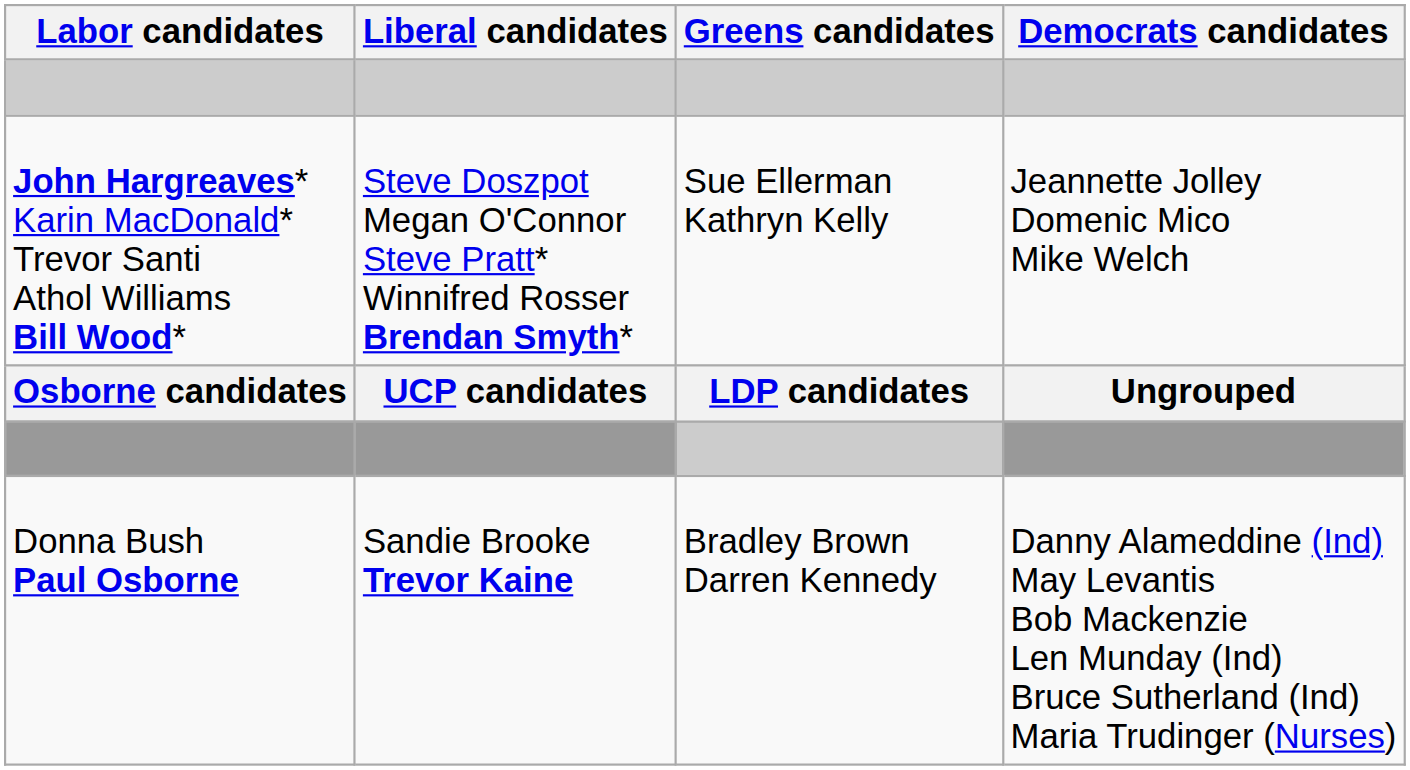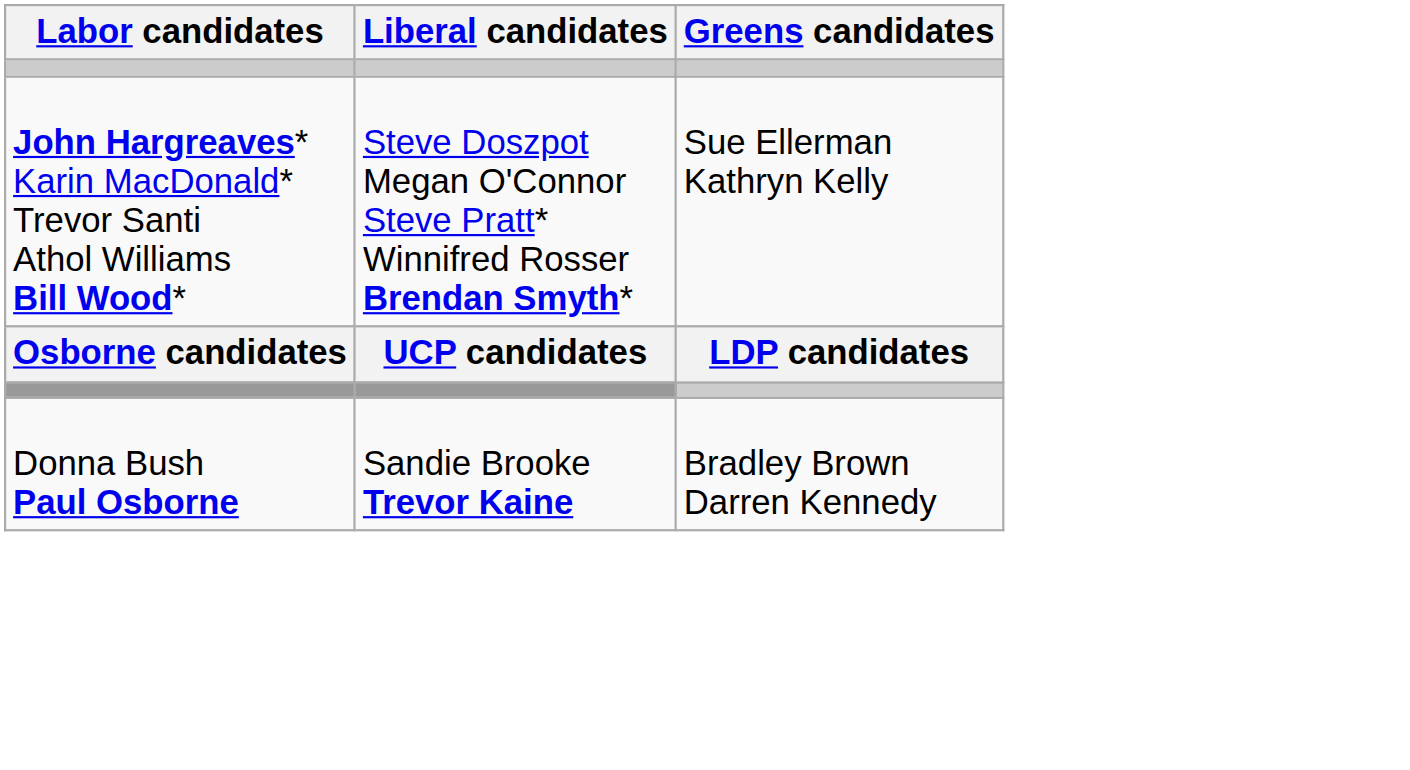- column: (1203, 32)
